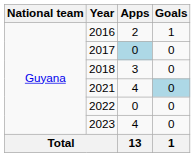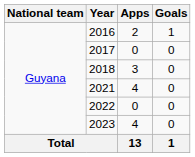(135, 50) lightblue background -> (135, 50) no background
(171, 87) lightblue background -> (171, 87) no background
